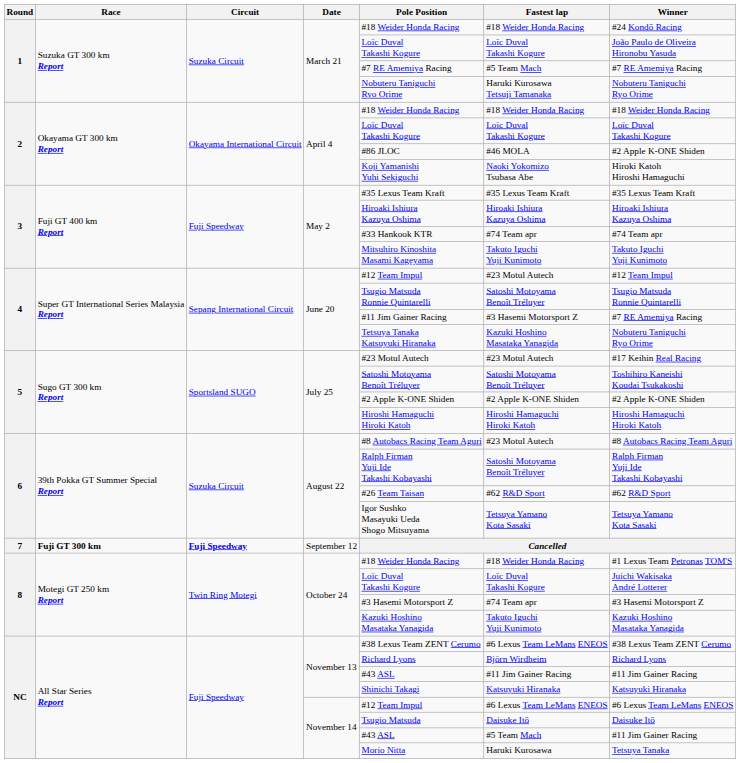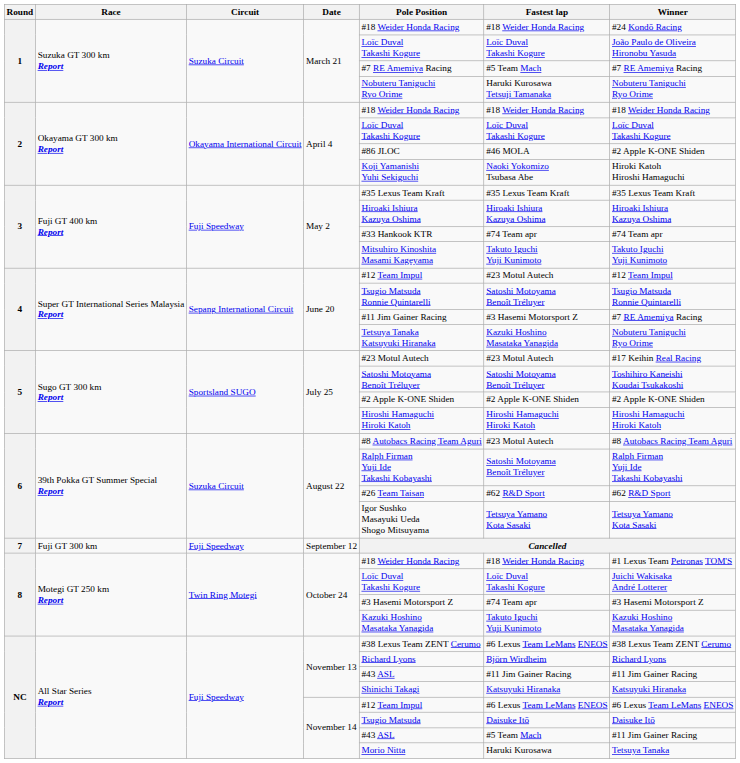(69, 545) bold -> (67, 545) normal
(218, 545) bold -> (216, 545) normal
